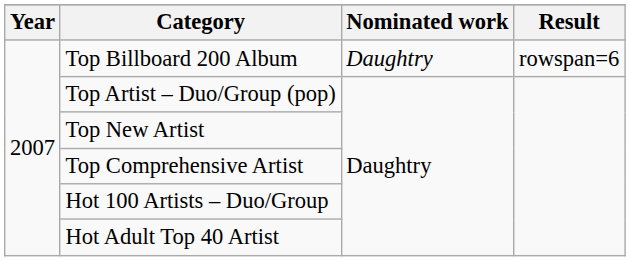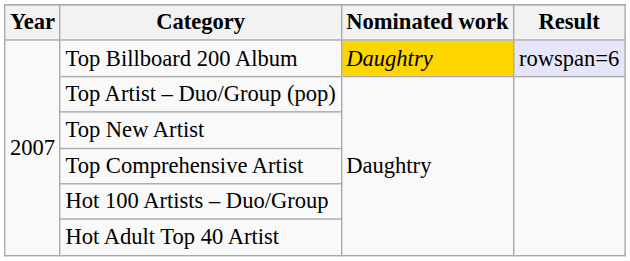(389, 58) no background -> (389, 58) gold background
(569, 58) no background -> (569, 58) lavender background
